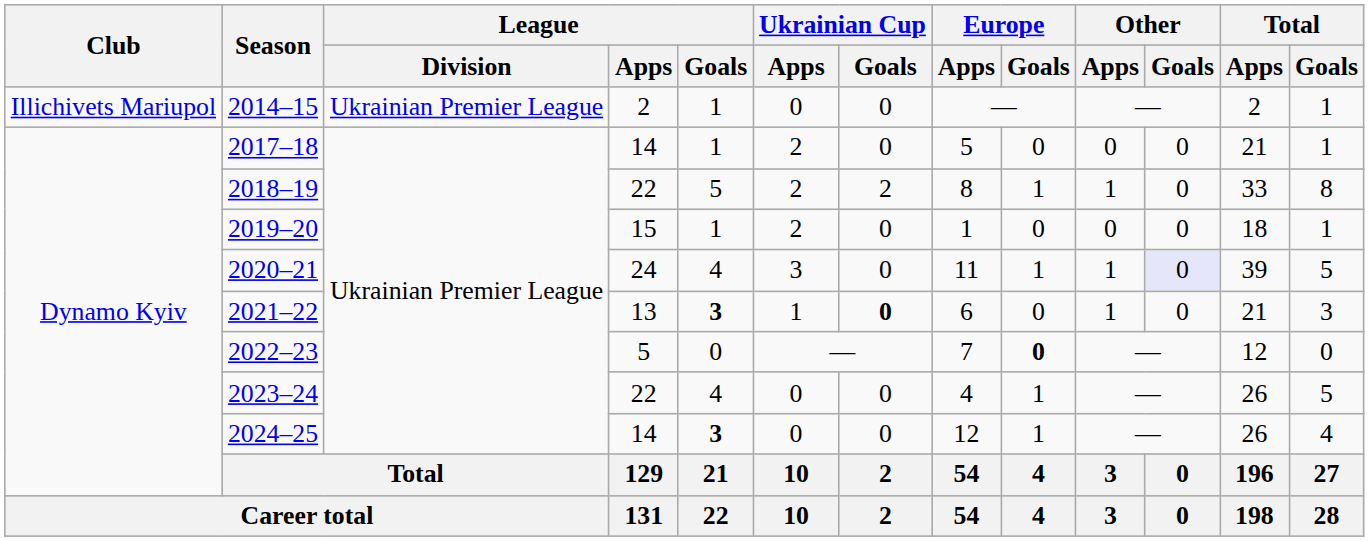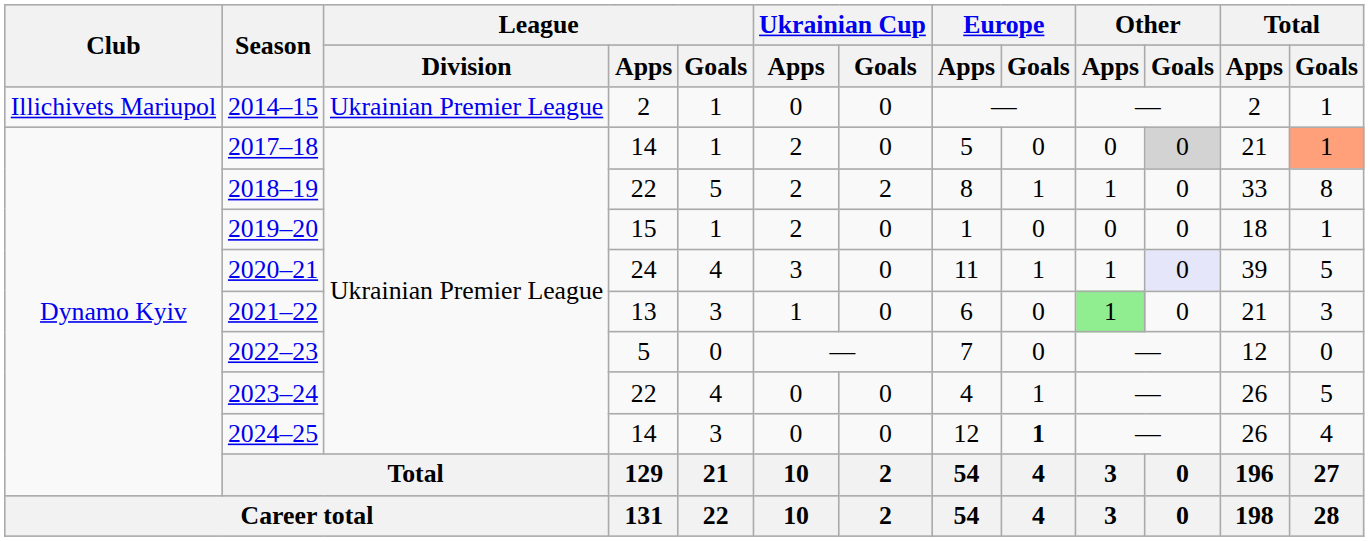(1182, 147) no background -> (1182, 147) lightgrey background
(1326, 147) no background -> (1326, 147) lightsalmon background
(716, 310) bold -> (716, 310) normal
(885, 310) bold -> (885, 310) normal
(1110, 310) no background -> (1110, 310) lightgreen background
(1038, 351) bold -> (1038, 351) normal
(716, 433) bold -> (716, 433) normal
(1038, 433) normal -> (1038, 433) bold
